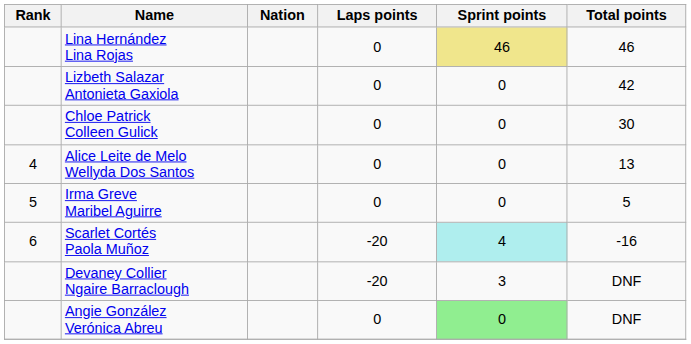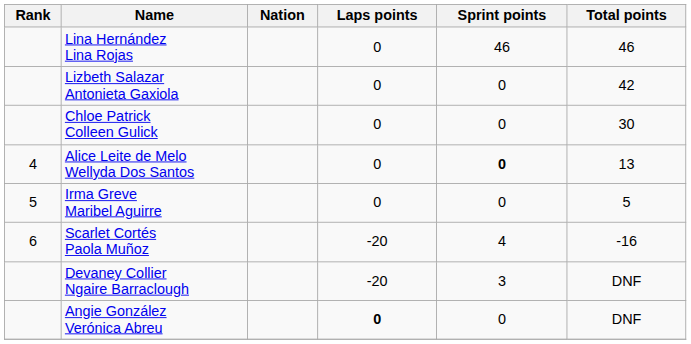(502, 46) khaki background -> (502, 46) no background
(502, 163) normal -> (502, 163) bold
(502, 242) paleturquoise background -> (502, 242) no background
(377, 320) normal -> (377, 320) bold
(502, 320) lightgreen background -> (502, 320) no background
